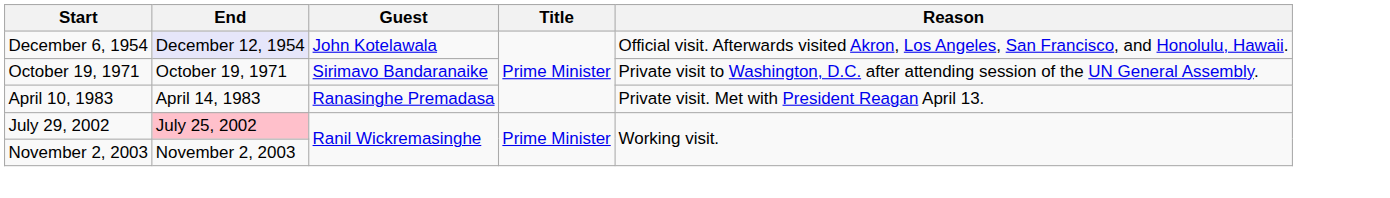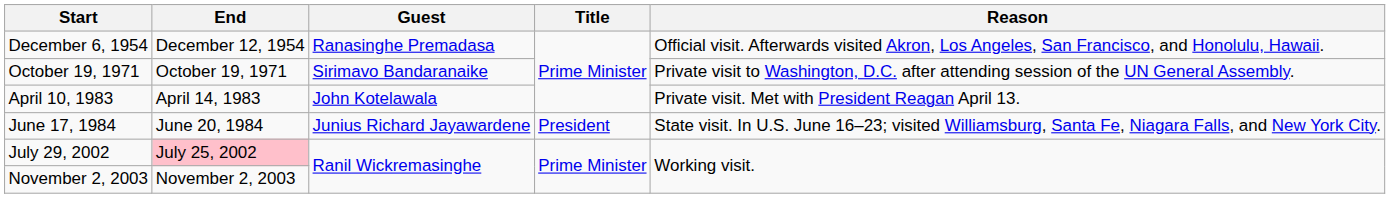(230, 44) lavender background -> (230, 44) no background
(375, 44) John Kotelawala -> (404, 44) Ranasinghe Premadasa
(404, 98) Ranasinghe Premadasa -> (375, 98) John Kotelawala
+ row: (62, 125)
